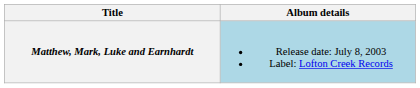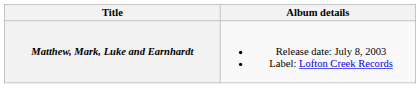(318, 58) lightblue background -> (318, 58) no background
